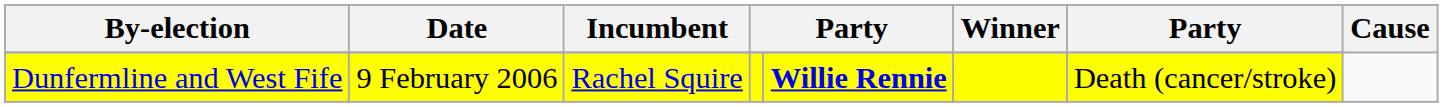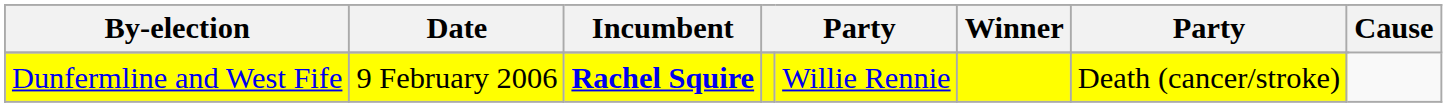(657, 76) normal -> (663, 76) bold
(859, 76) bold -> (866, 76) normal
